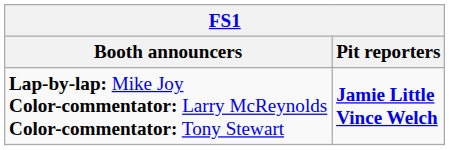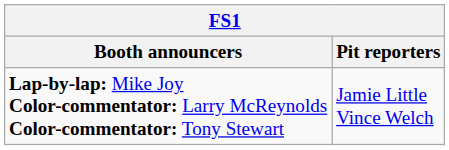(387, 106) bold -> (385, 106) normal
